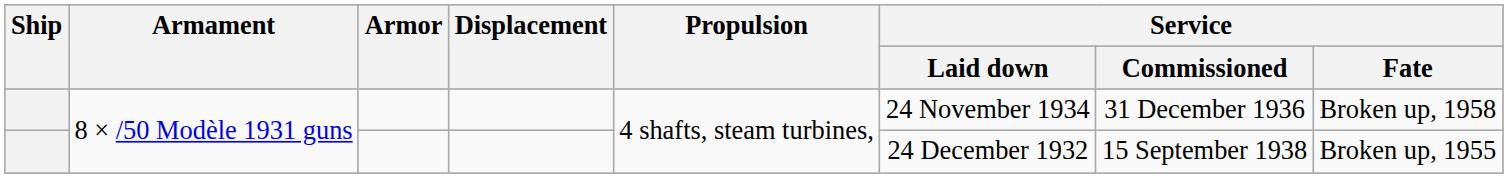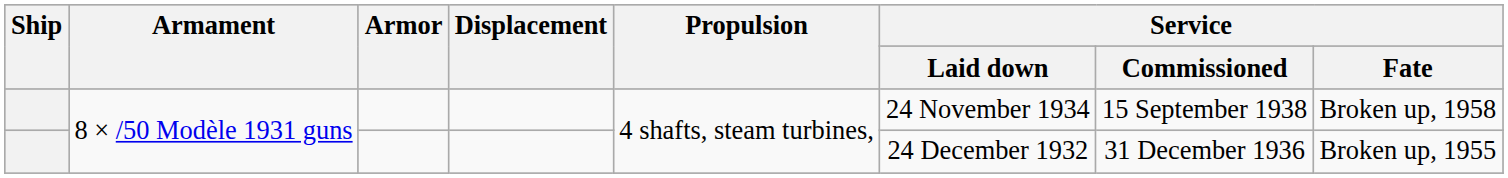(1205, 109) 31 December 1936 -> (1205, 109) 15 September 1938
(1205, 151) 15 September 1938 -> (1205, 151) 31 December 1936
